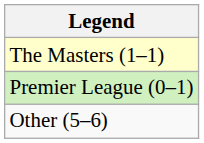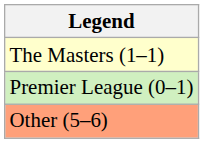(59, 120) no background -> (59, 120) lightsalmon background
